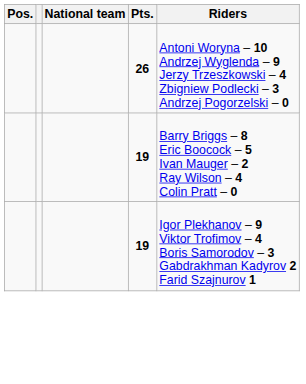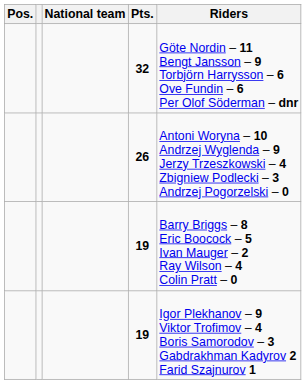+ row: (20, 68)
